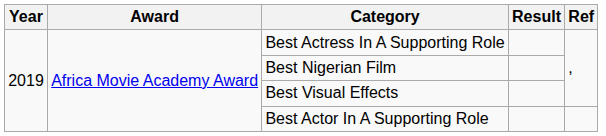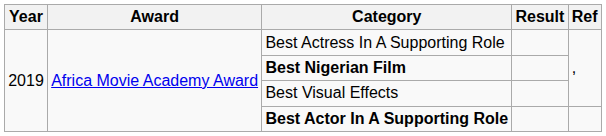(331, 67) normal -> (336, 67) bold
(377, 118) normal -> (387, 118) bold
